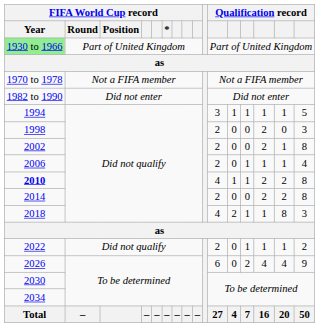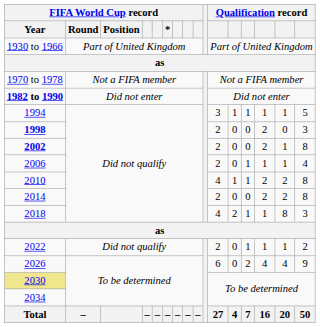(35, 46) lightgreen background -> (35, 46) no background
(35, 96) normal -> (35, 96) bold
(35, 130) normal -> (35, 130) bold
(35, 146) normal -> (35, 146) bold
(35, 180) bold -> (35, 180) normal
(35, 280) no background -> (35, 280) khaki background
